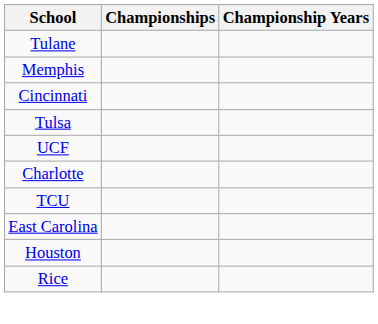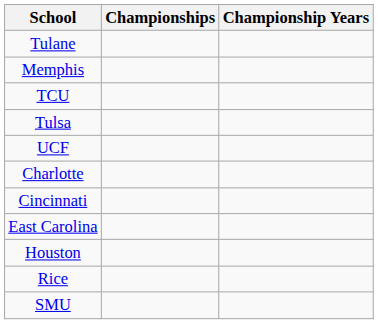rows swapped: (53, 200) <-> (53, 95)
+ row: (53, 305)
